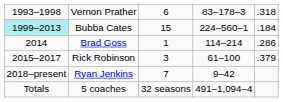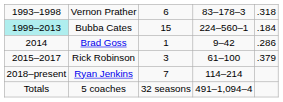(224, 43) 114–214 -> (224, 43) 9–42
(224, 74) 9–42 -> (224, 74) 114–214
